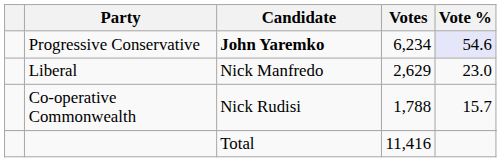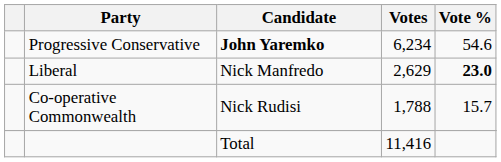(477, 44) lavender background -> (477, 44) no background
(477, 71) normal -> (477, 71) bold
